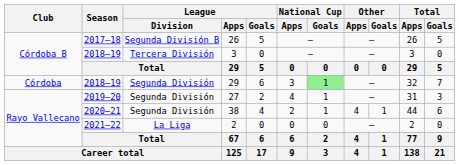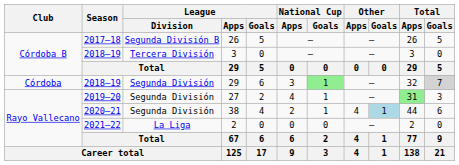(440, 82) no background -> (440, 82) lightgrey background
(412, 97) no background -> (412, 97) lightgreen background
(384, 111) no background -> (384, 111) lightblue background
